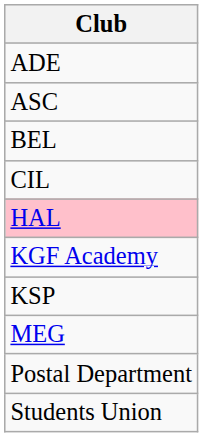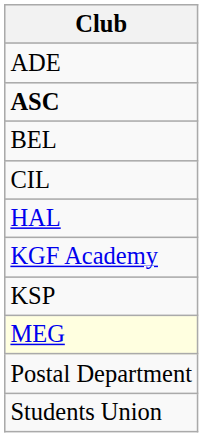(34, 101) normal -> (35, 101) bold
(36, 218) pink background -> (36, 218) no background
(38, 334) no background -> (38, 334) lightyellow background
